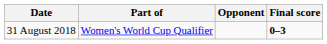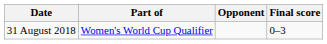(278, 30) bold -> (278, 30) normal
